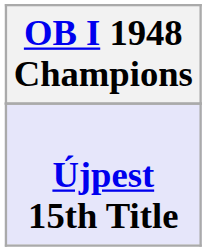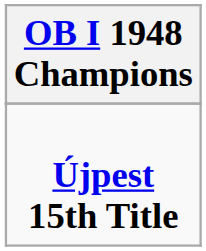(103, 194) lavender background -> (103, 194) no background
